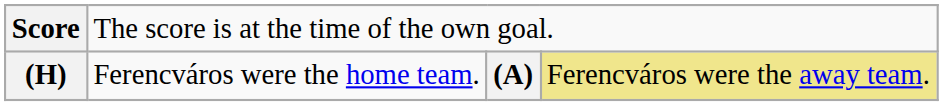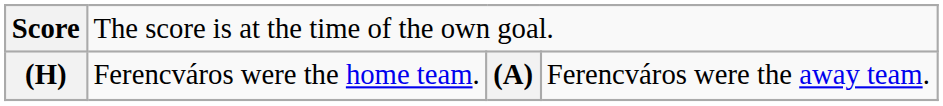(738, 75) khaki background -> (738, 75) no background
